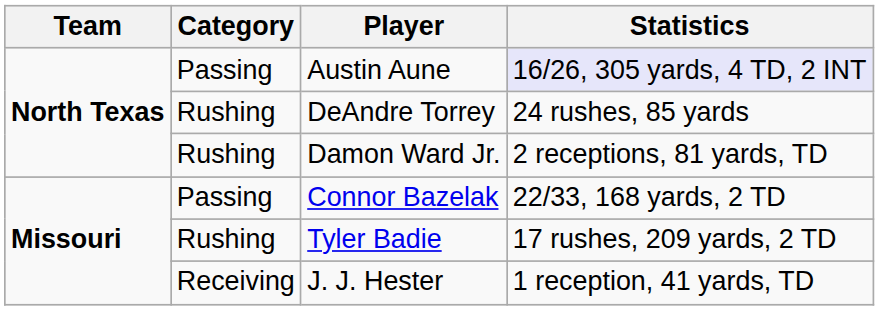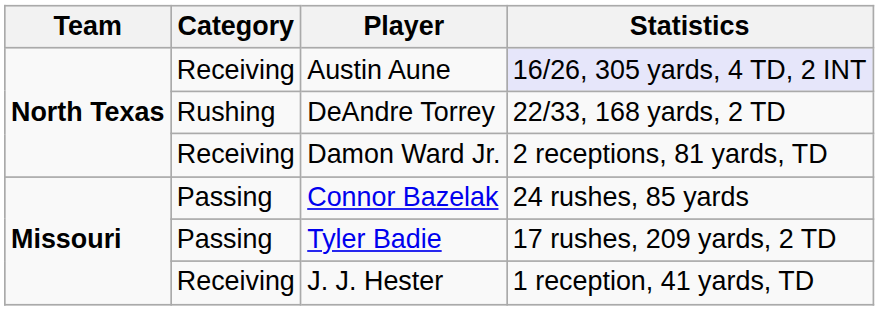(225, 69) Passing -> (236, 69) Receiving
(631, 111) 24 rushes, 85 yards -> (649, 111) 22/33, 168 yards, 2 TD
(226, 154) Rushing -> (236, 154) Receiving
(649, 197) 22/33, 168 yards, 2 TD -> (631, 197) 24 rushes, 85 yards
(226, 239) Rushing -> (225, 239) Passing
